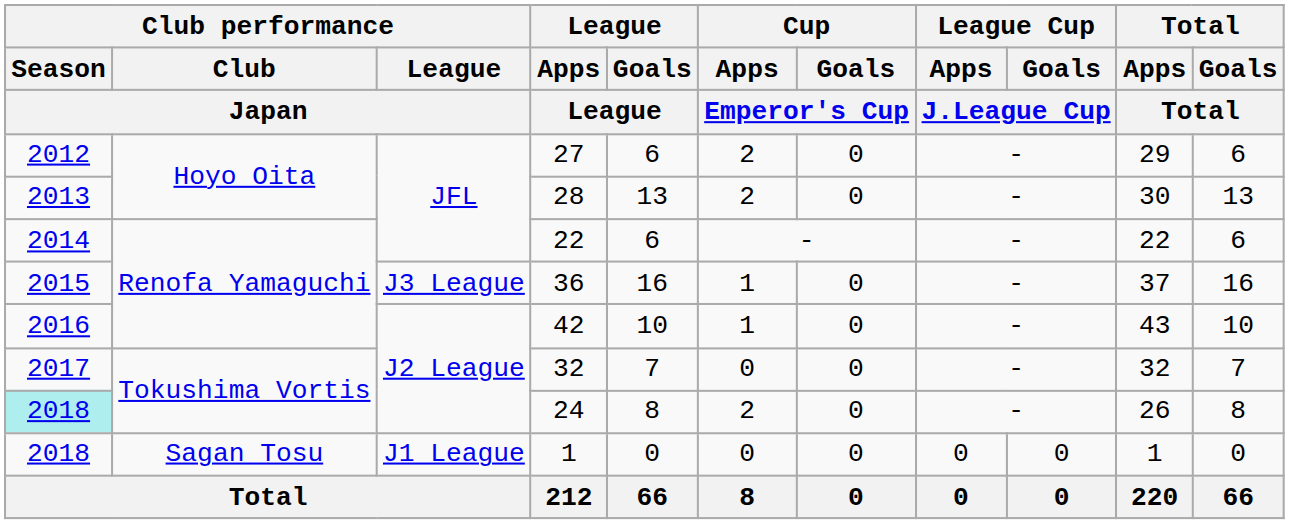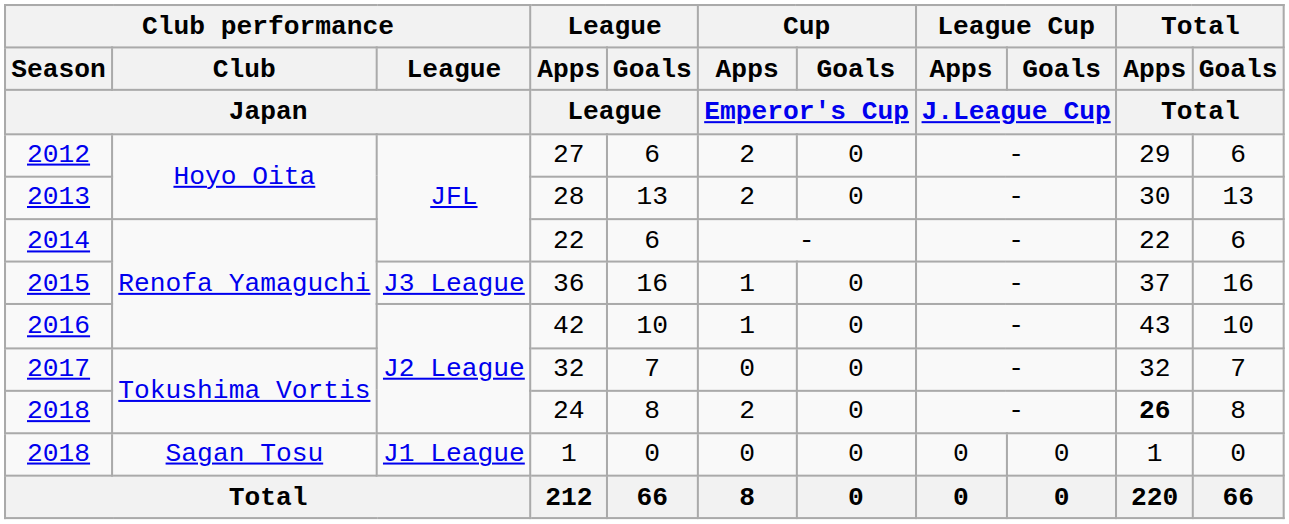(59, 412) paleturquoise background -> (59, 412) no background
(1155, 412) normal -> (1155, 412) bold
